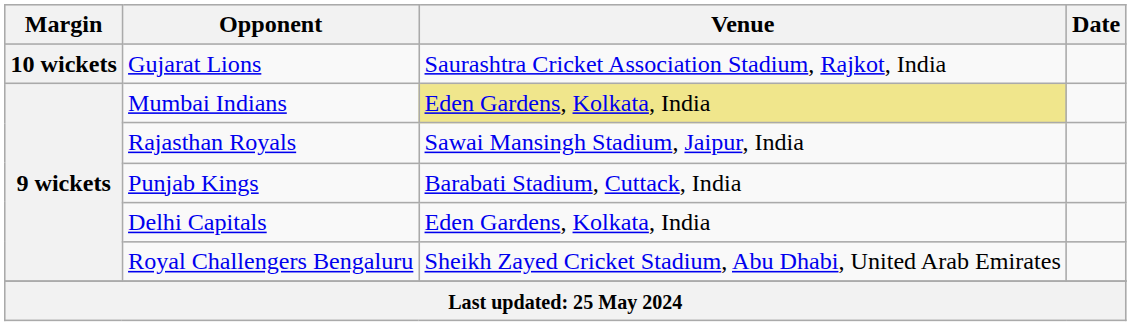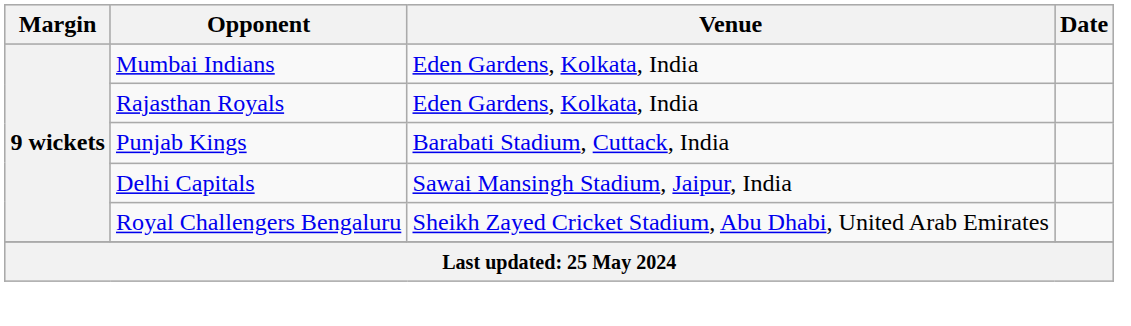- row: (195, 64)
(568, 103) khaki background -> (555, 64) no background
(614, 142) Sawai Mansingh Stadium, Jaipur, India -> (555, 103) Eden Gardens, Kolkata, India
(568, 221) Eden Gardens, Kolkata, India -> (602, 182) Sawai Mansingh Stadium, Jaipur, India
